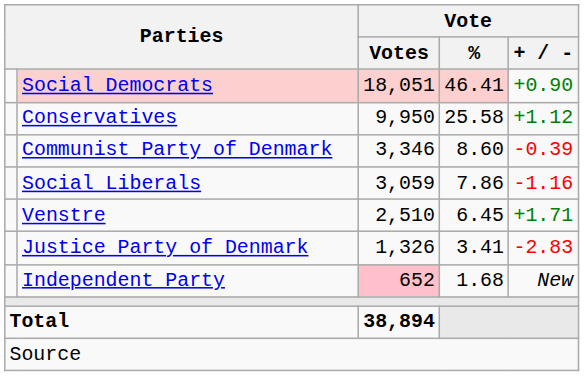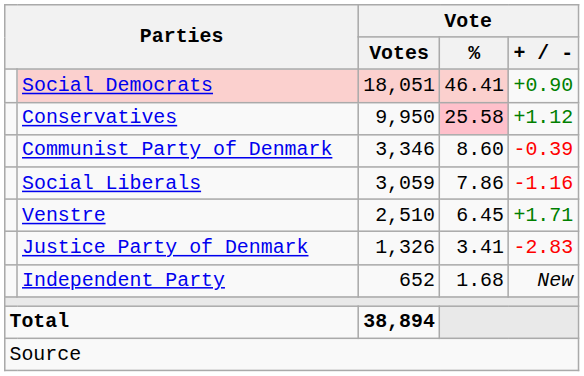(474, 118) no background -> (474, 118) pink background
(417, 280) pink background -> (417, 280) no background
